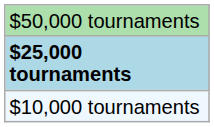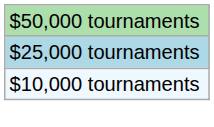(70, 63) bold -> (105, 52) normal
